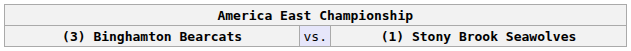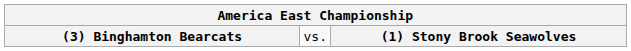(315, 36) lavender background -> (315, 36) no background
